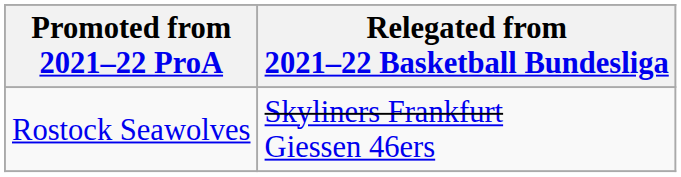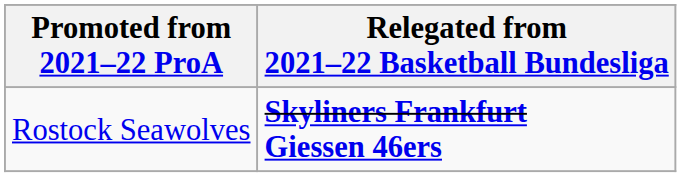(384, 128) normal -> (396, 128) bold
